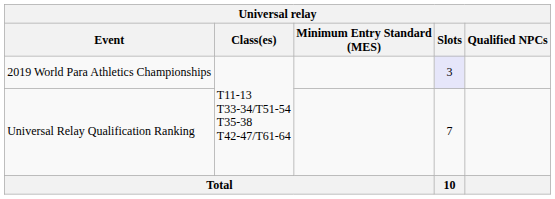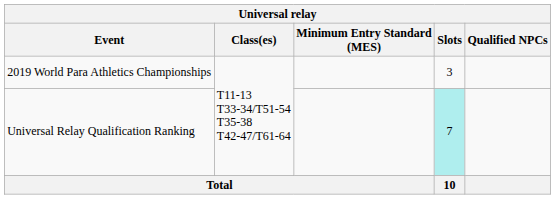(450, 72) lavender background -> (450, 72) no background
(450, 131) no background -> (450, 131) paleturquoise background
